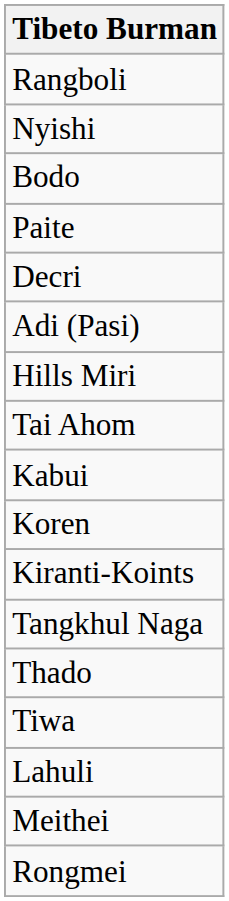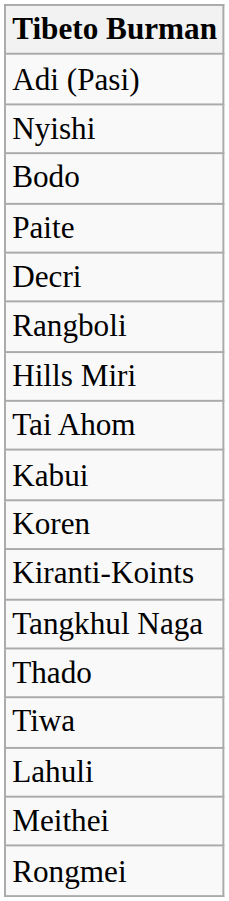(69, 78) Rangboli -> (76, 78) Adi (Pasi)
(76, 326) Adi (Pasi) -> (69, 326) Rangboli
